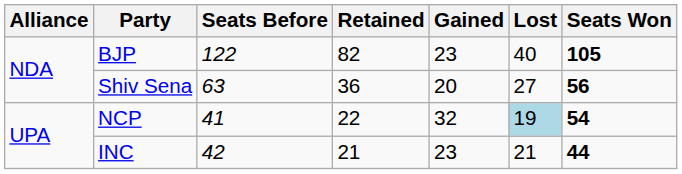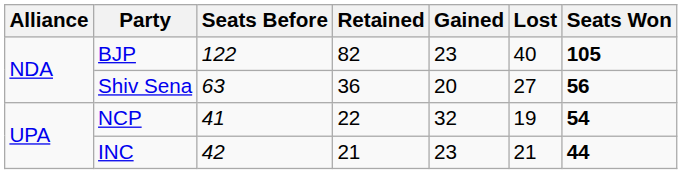(525, 119) lightblue background -> (525, 119) no background
